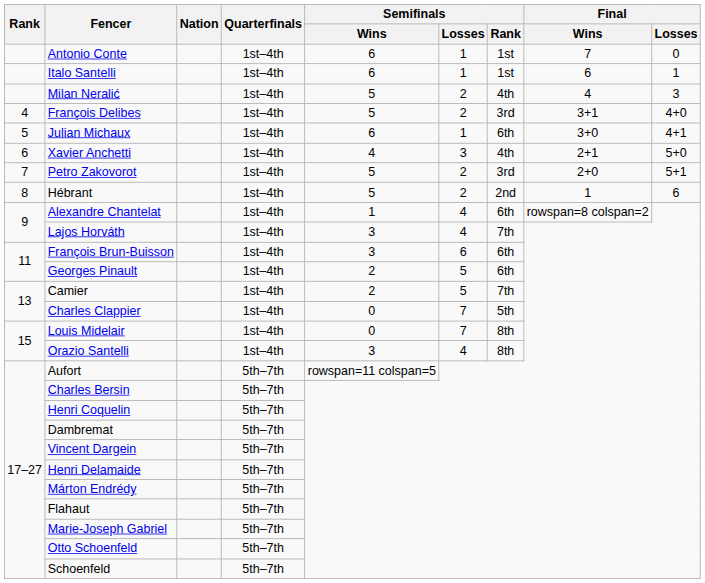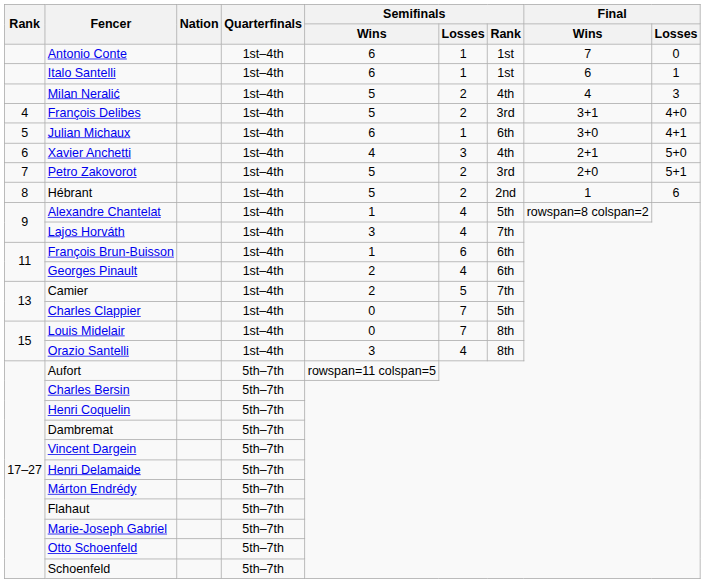(506, 212) 6th -> (506, 212) 5th
(372, 251) 3 -> (372, 251) 1
(463, 271) 5 -> (463, 271) 4
